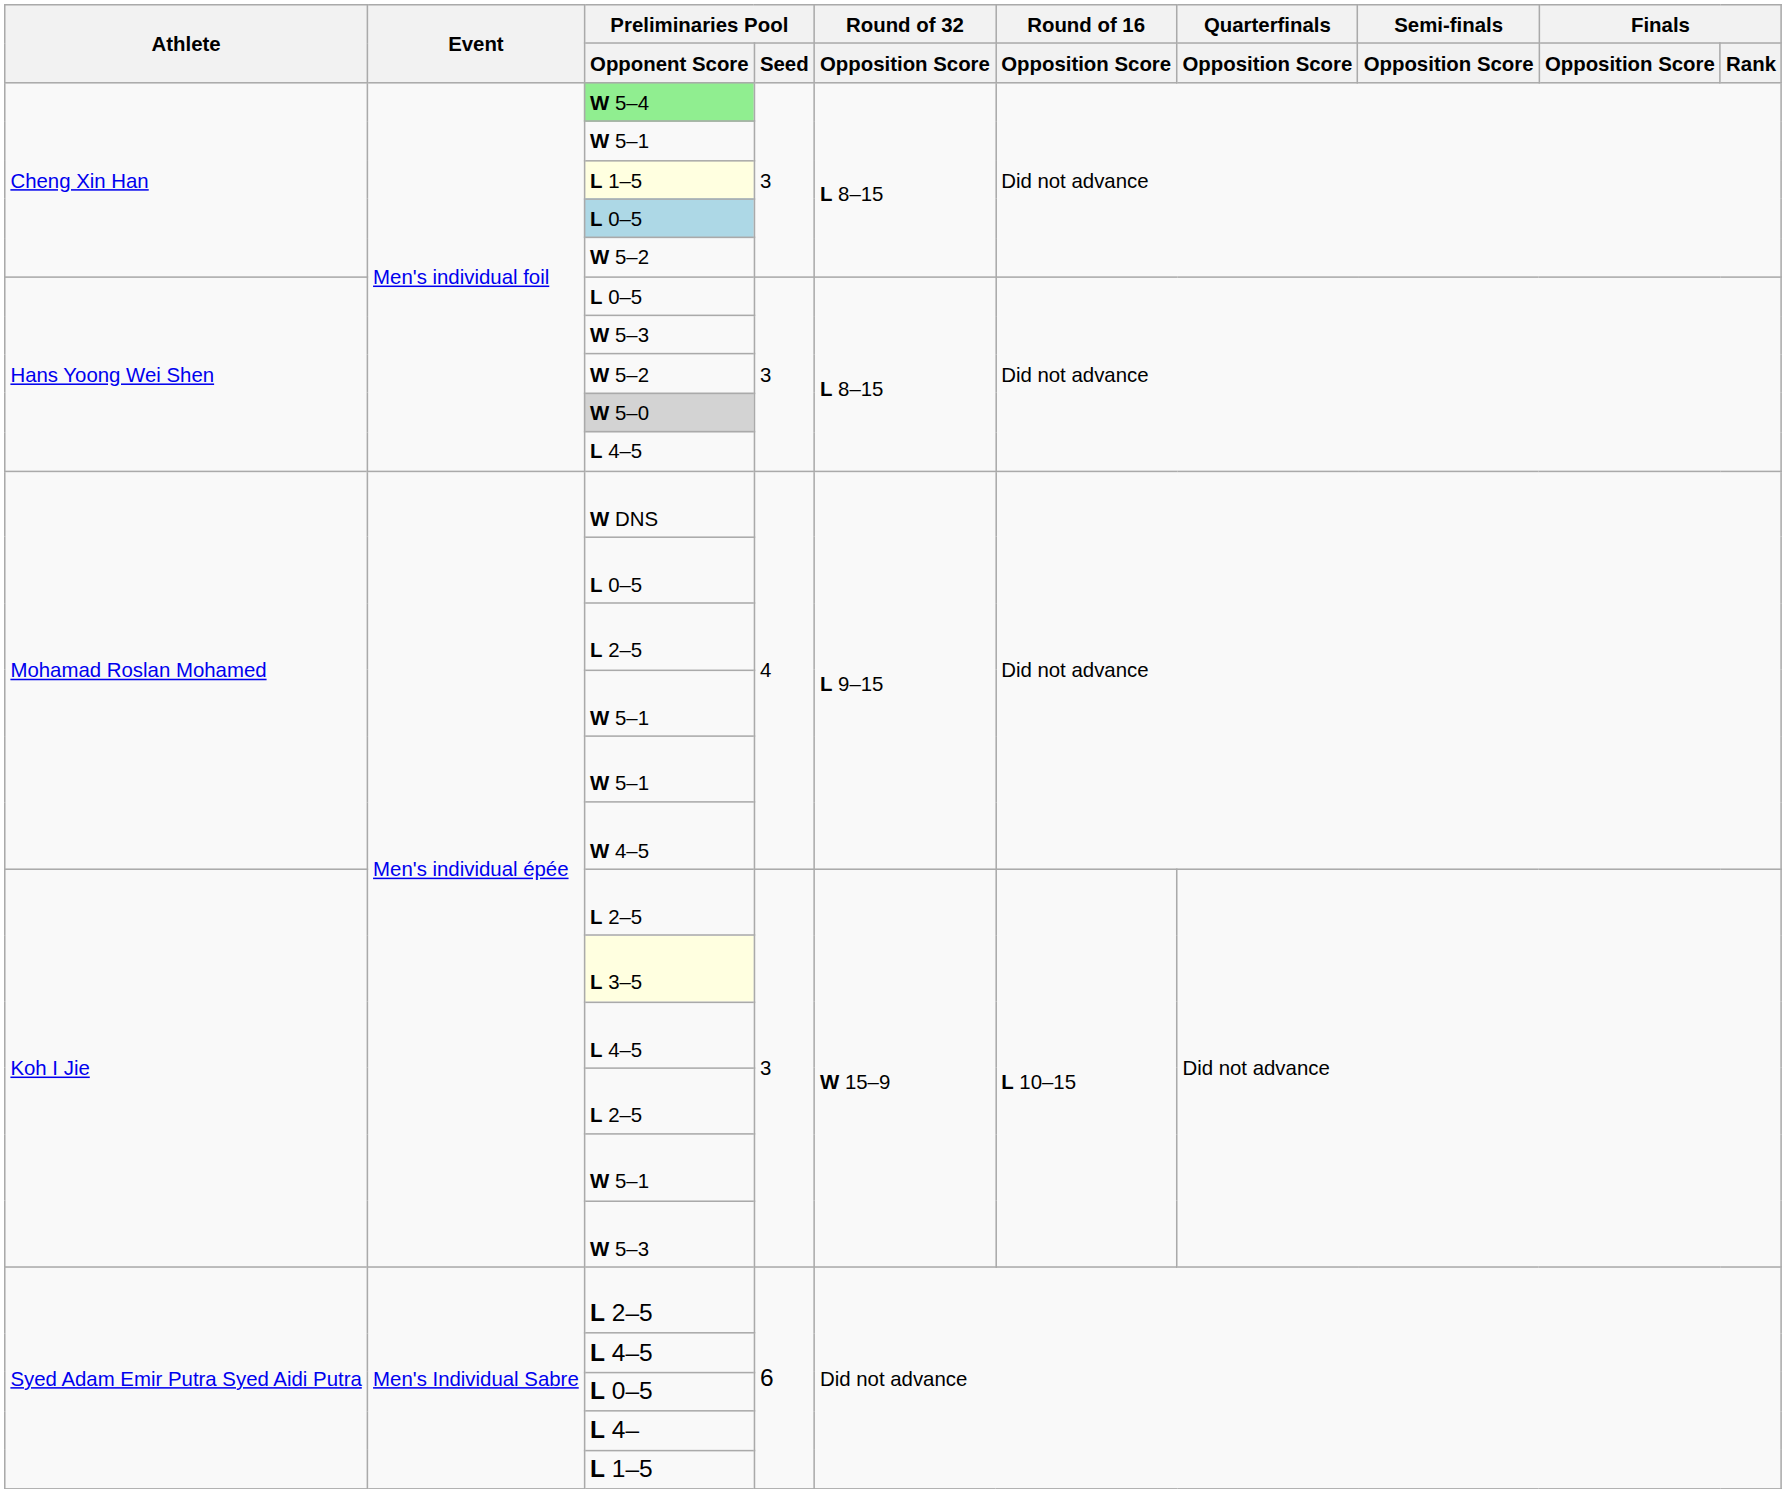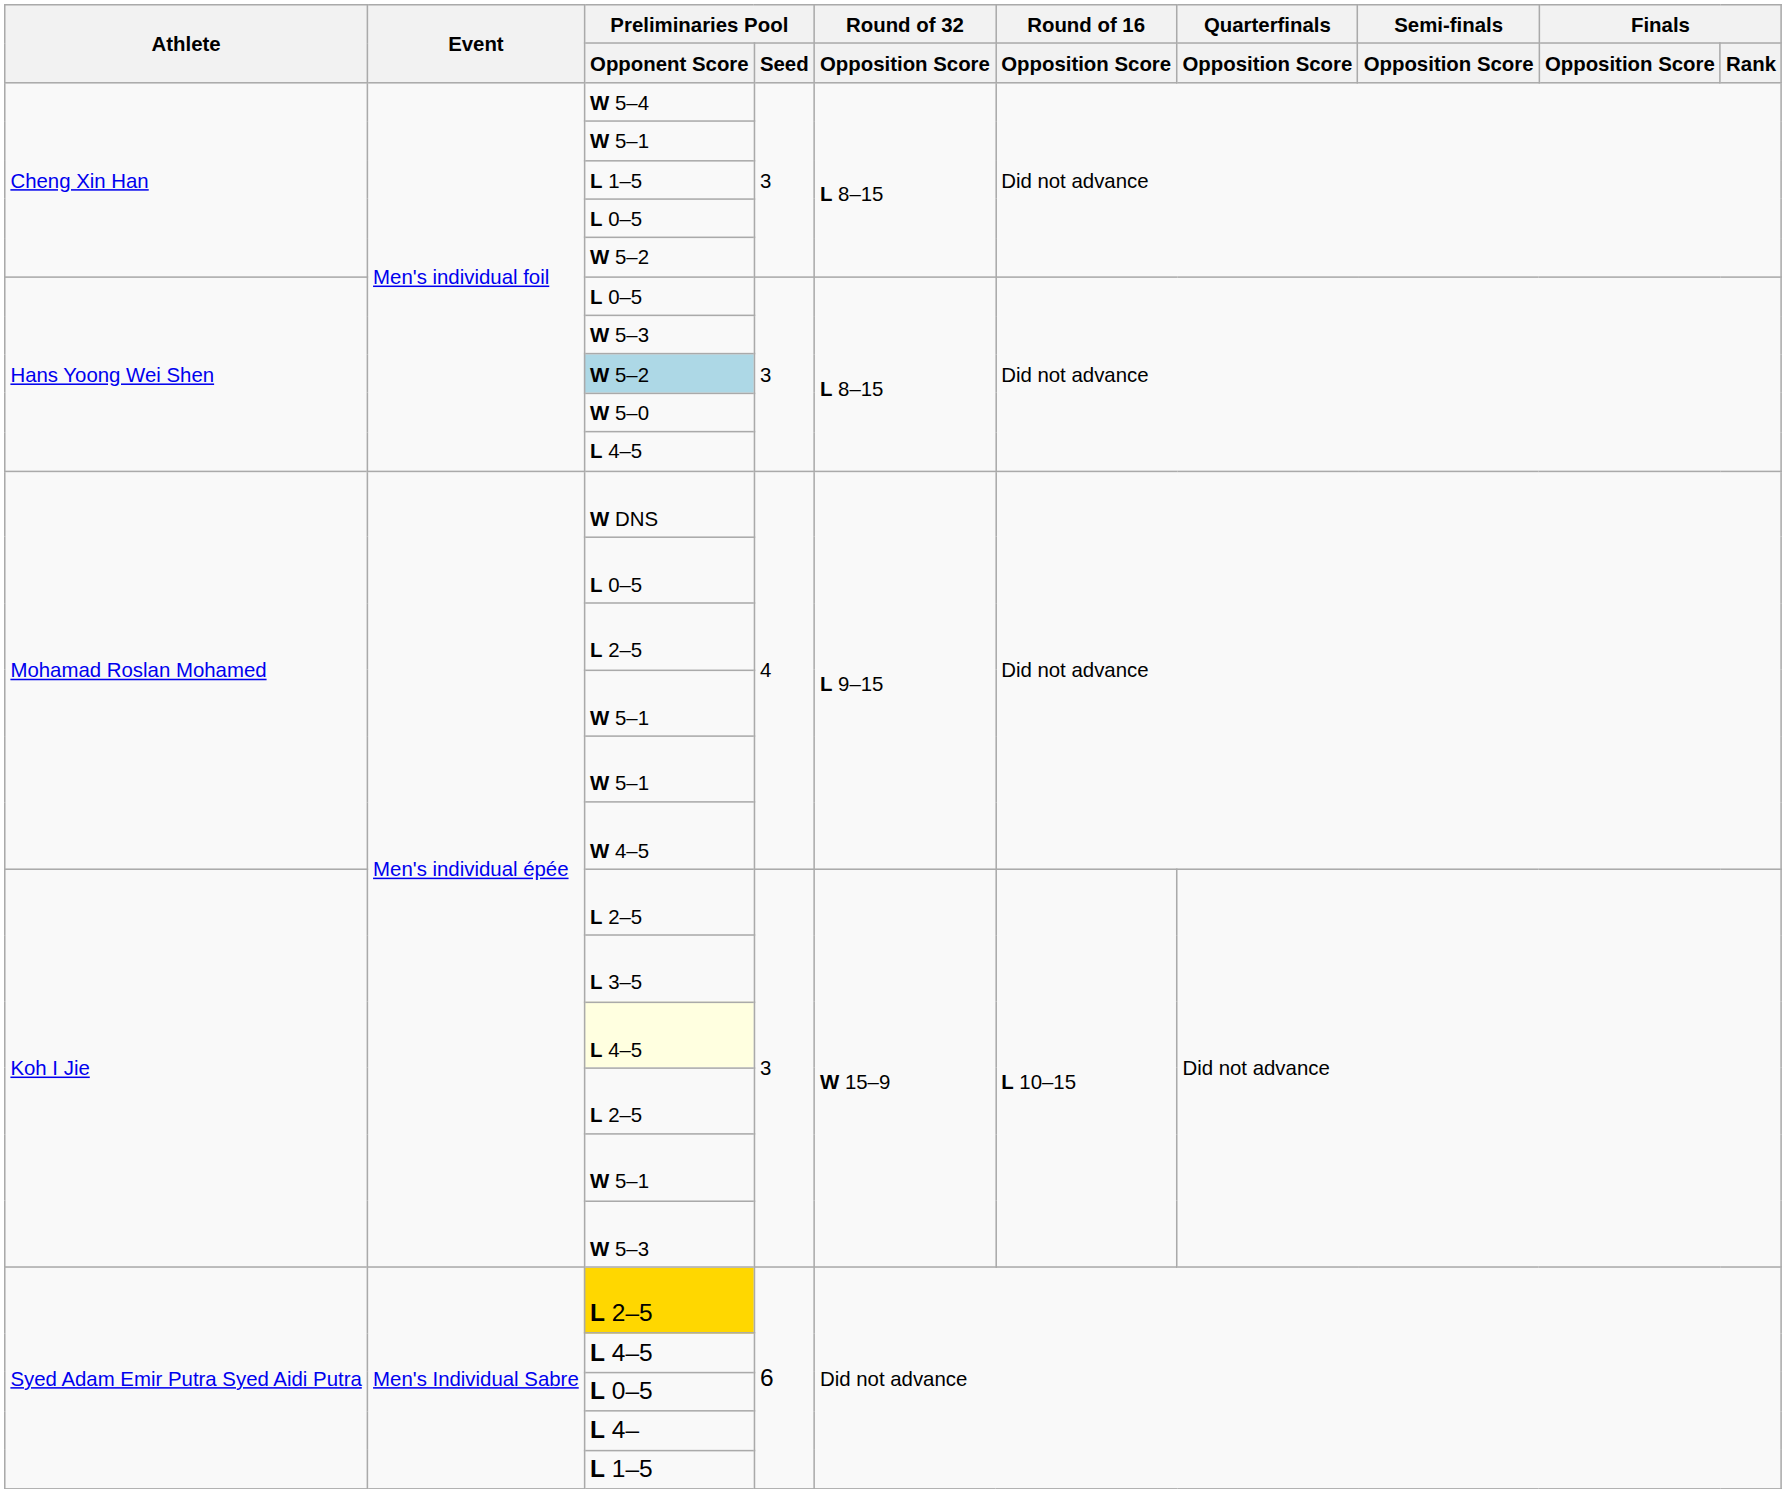(620, 103) lightgreen background -> (620, 103) no background
(616, 180) lightyellow background -> (616, 180) no background
(616, 219) lightblue background -> (616, 219) no background
(620, 374) no background -> (620, 374) lightblue background
(620, 413) lightgrey background -> (620, 413) no background
(616, 983) lightyellow background -> (616, 983) no background
(616, 1049) no background -> (616, 1049) lightyellow background
(621, 1313) no background -> (621, 1313) gold background
